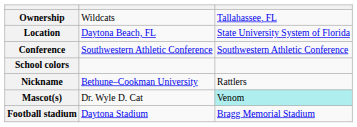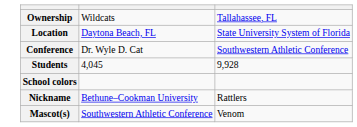(147, 49) Southwestern Athletic Conference -> (112, 49) Dr. Wyle D. Cat
+ row: (50, 65)
(112, 97) Dr. Wyle D. Cat -> (147, 114) Southwestern Athletic Conference
(231, 97) paleturquoise background -> (231, 114) no background
- row: (42, 114)
